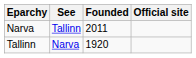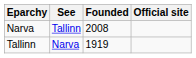(97, 28) 2011 -> (97, 28) 2008
(97, 45) 1920 -> (97, 45) 1919
